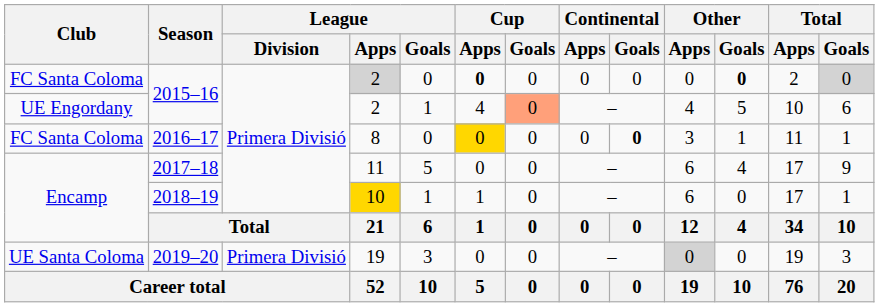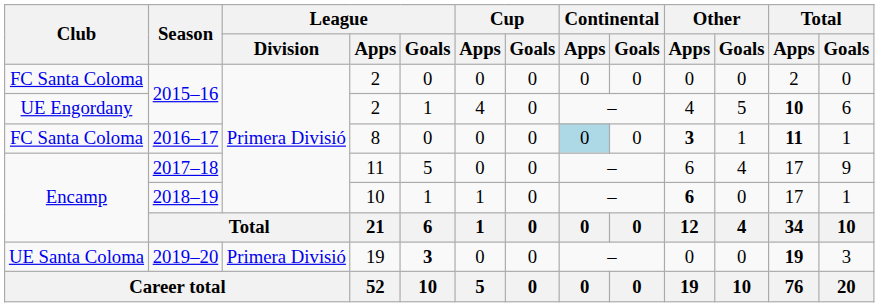(375, 78) lightgrey background -> (375, 78) no background
(480, 78) bold -> (480, 78) normal
(742, 78) bold -> (742, 78) normal
(846, 78) lightgrey background -> (846, 78) no background
(532, 108) lightsalmon background -> (532, 108) no background
(794, 108) normal -> (794, 108) bold
(480, 138) gold background -> (480, 138) no background
(585, 138) no background -> (585, 138) lightblue background
(637, 138) bold -> (637, 138) normal
(689, 138) normal -> (689, 138) bold
(794, 138) normal -> (794, 138) bold
(375, 197) gold background -> (375, 197) no background
(689, 197) normal -> (689, 197) bold
(428, 256) normal -> (428, 256) bold
(689, 256) lightgrey background -> (689, 256) no background
(794, 256) normal -> (794, 256) bold
